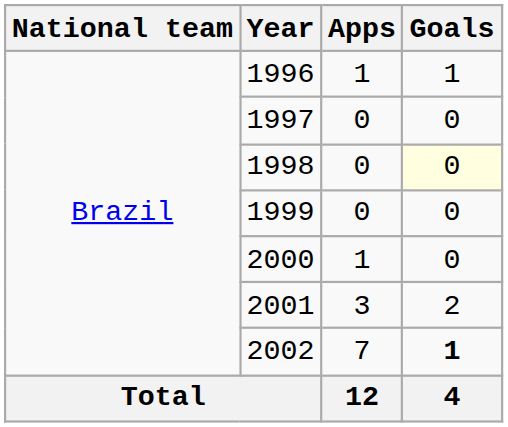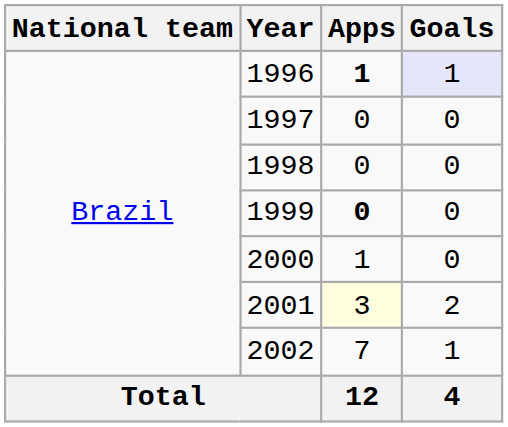(362, 74) normal -> (362, 74) bold
(452, 74) no background -> (452, 74) lavender background
(452, 167) lightyellow background -> (452, 167) no background
(362, 213) normal -> (362, 213) bold
(362, 305) no background -> (362, 305) lightyellow background
(452, 352) bold -> (452, 352) normal
